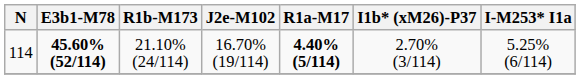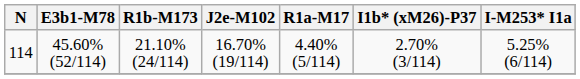(78, 52) bold -> (78, 52) normal
(316, 52) bold -> (316, 52) normal
